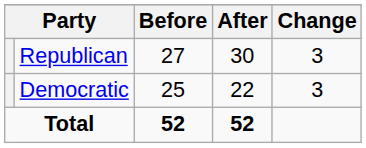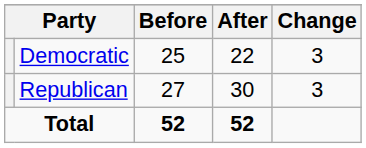rows swapped: (74, 55) <-> (74, 90)
